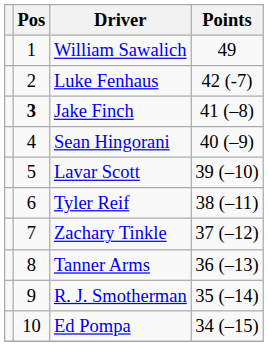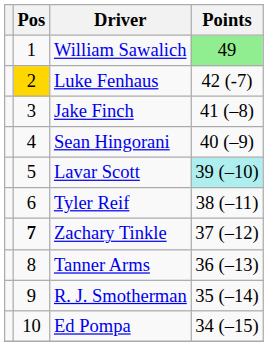(227, 50) no background -> (227, 50) lightgreen background
(31, 81) no background -> (31, 81) gold background
(31, 111) bold -> (31, 111) normal
(227, 172) no background -> (227, 172) paleturquoise background
(31, 234) normal -> (31, 234) bold
